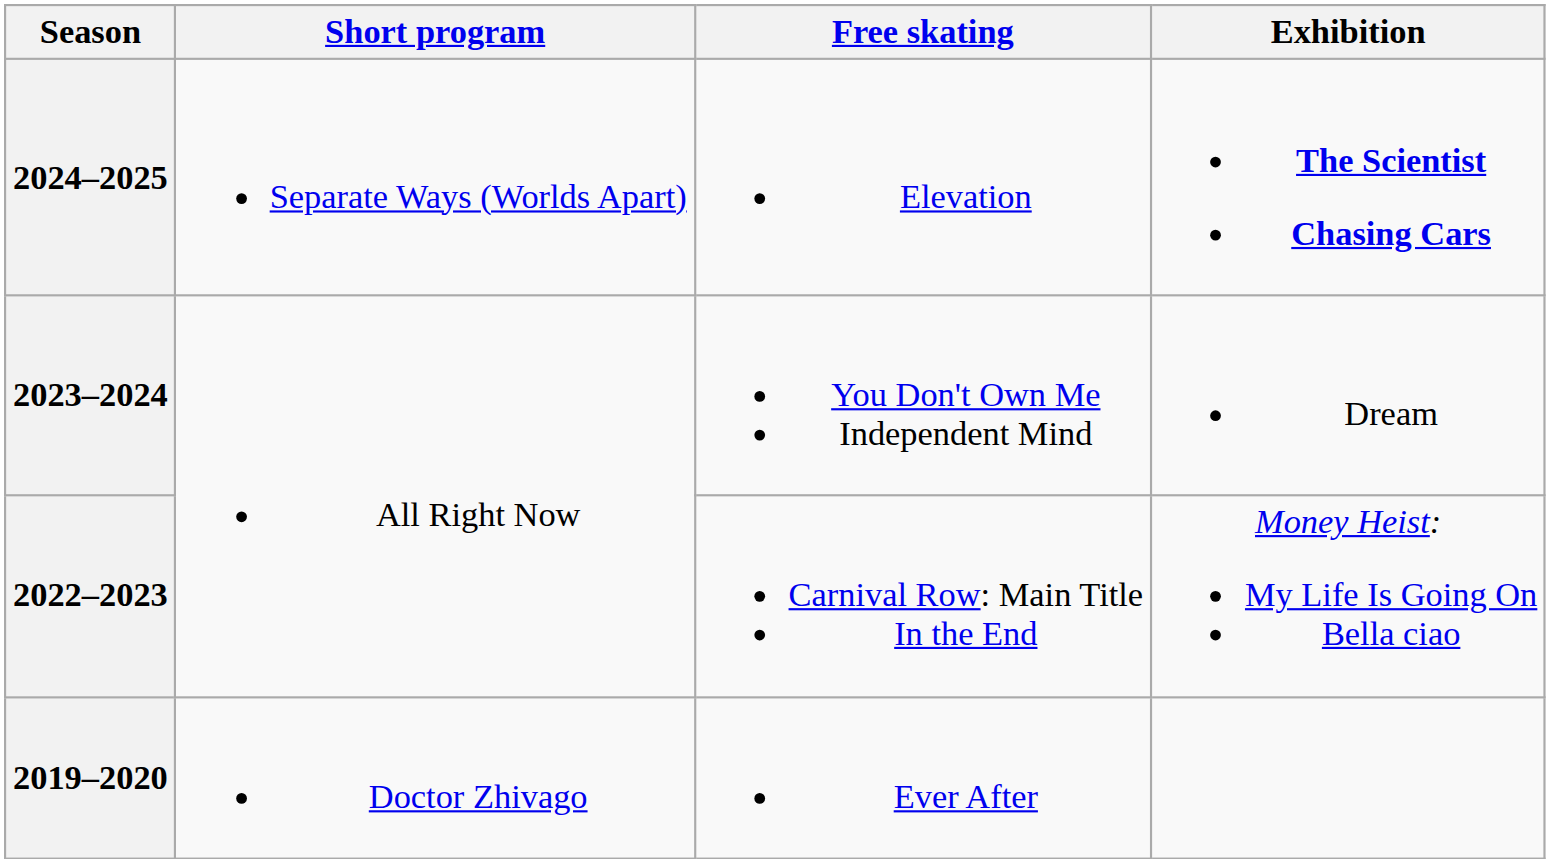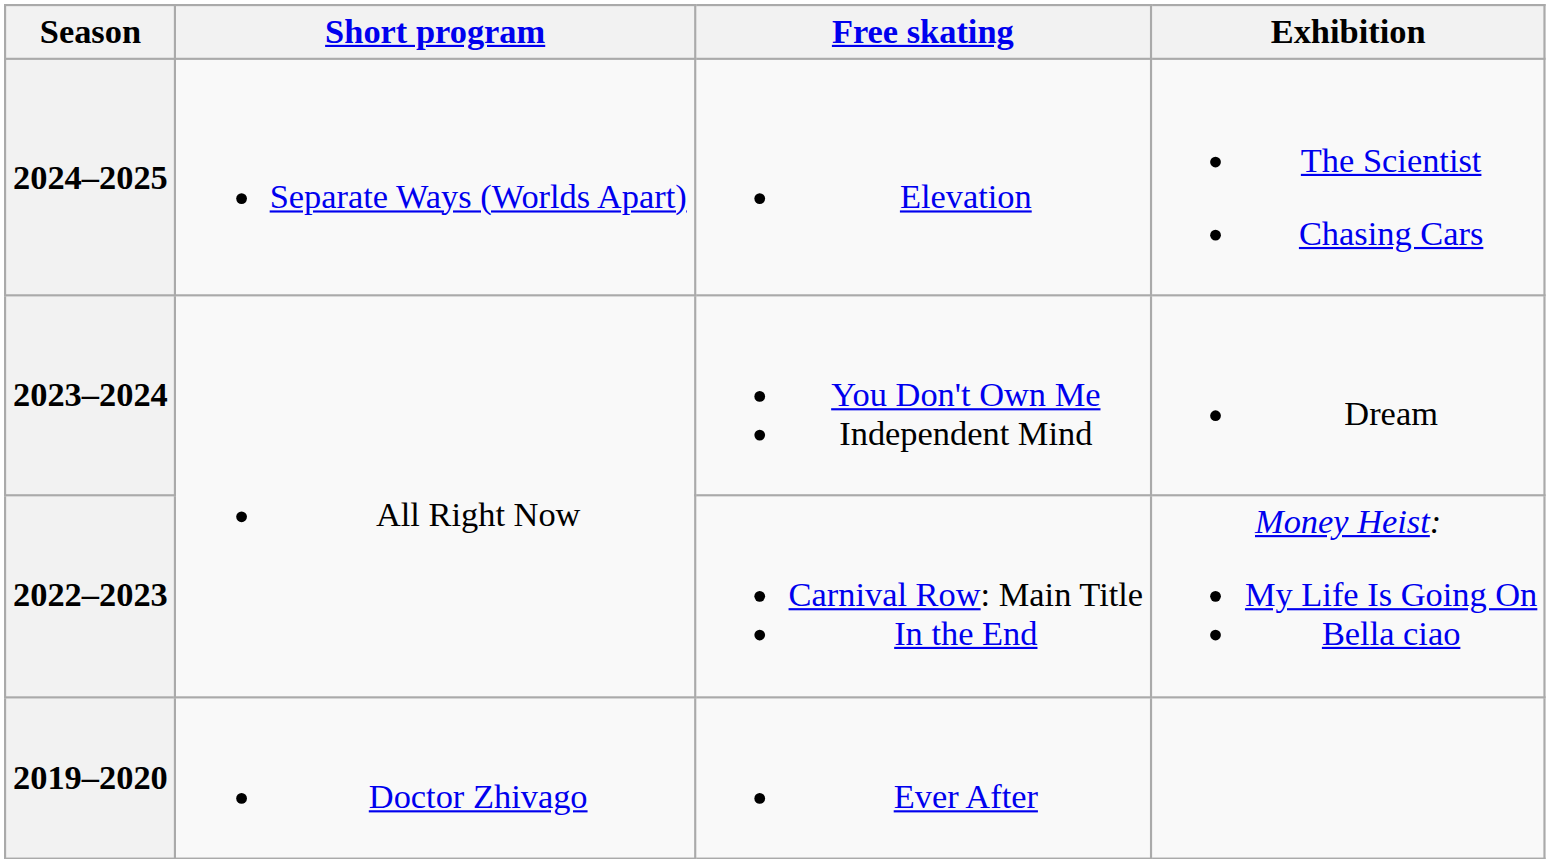(1348, 197) bold -> (1348, 197) normal
